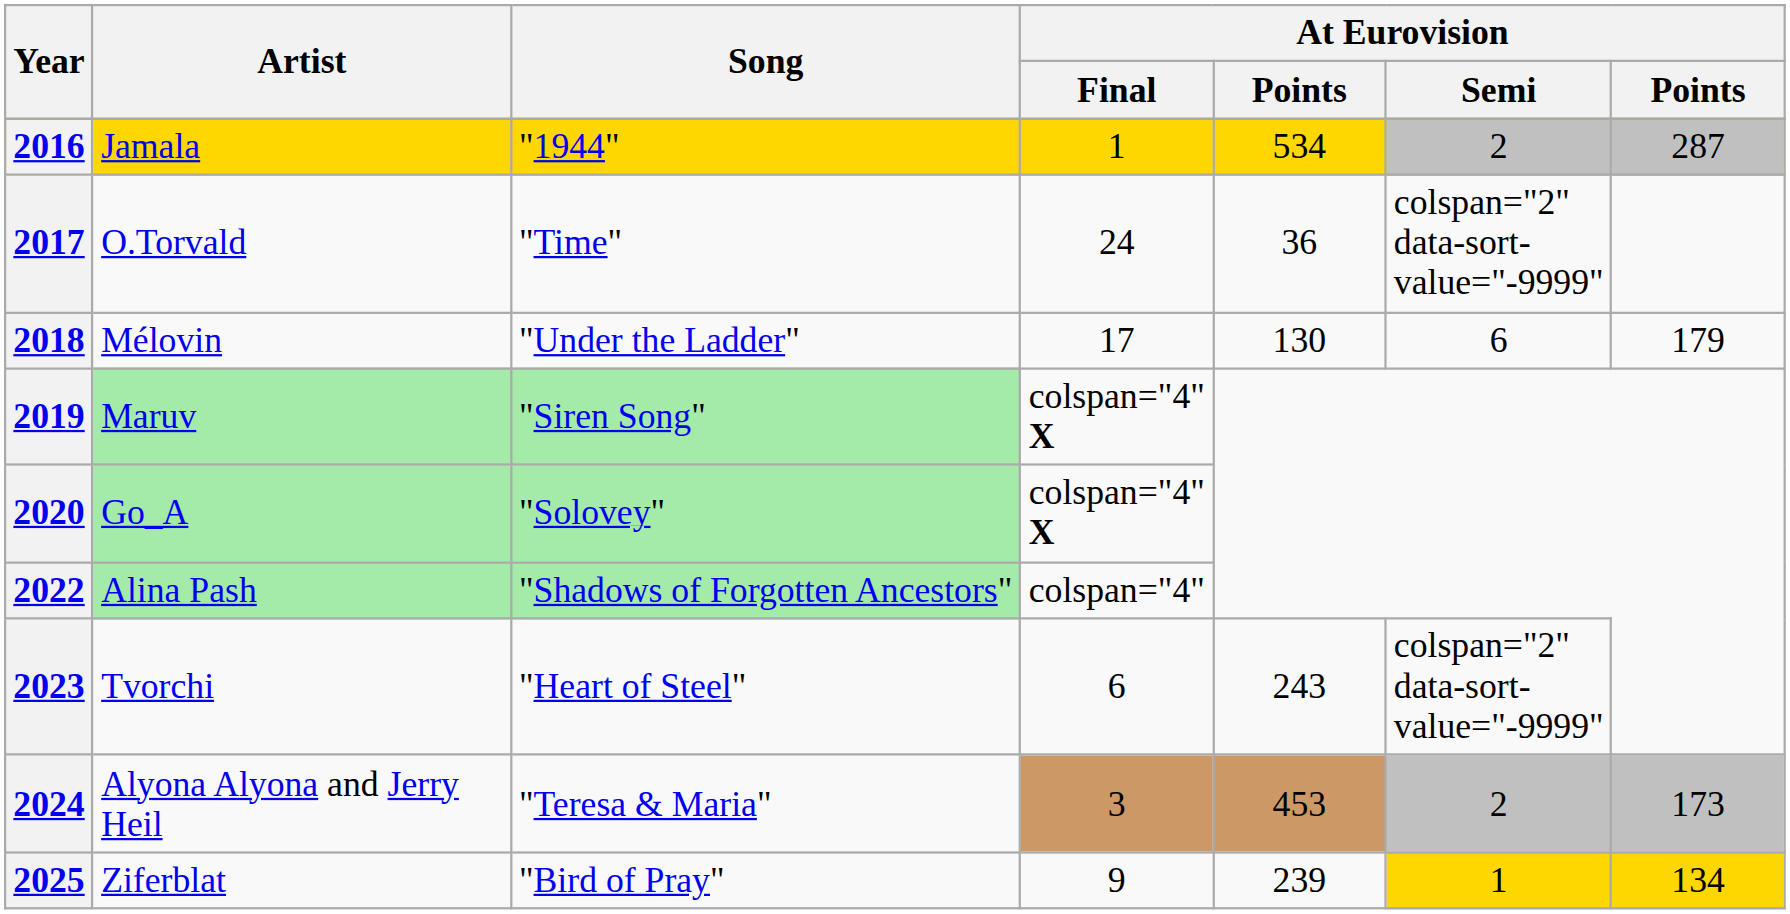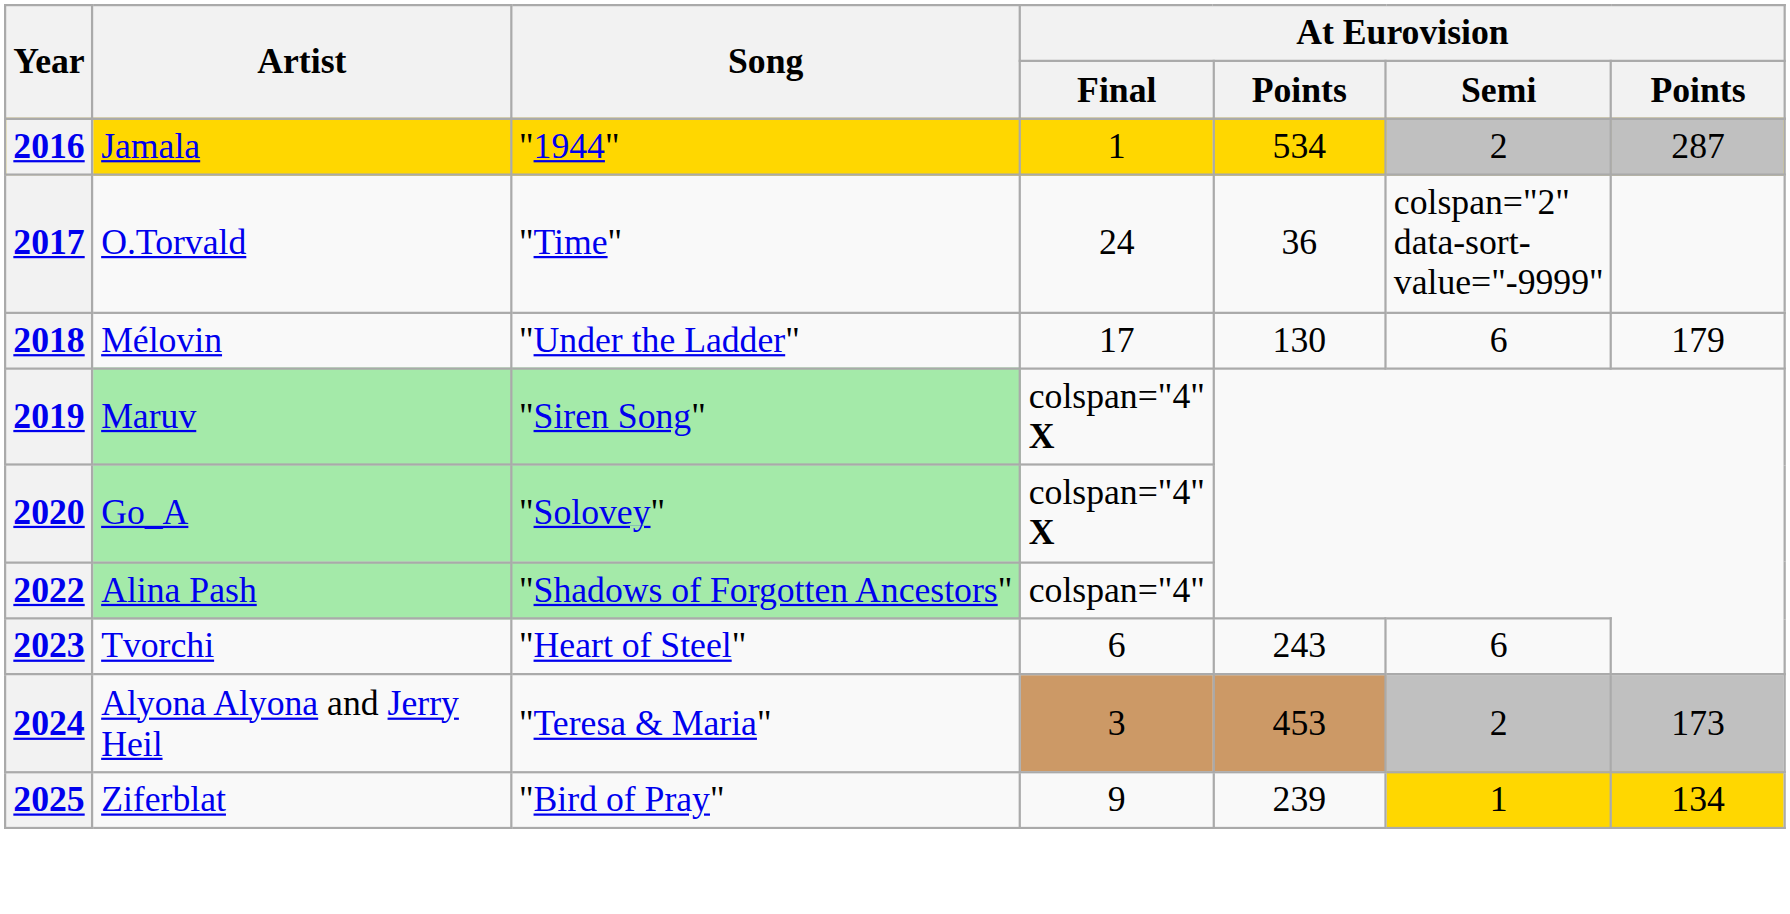(1499, 686) colspan="2" data-sort-value="-9999" -> (1499, 646) 6
